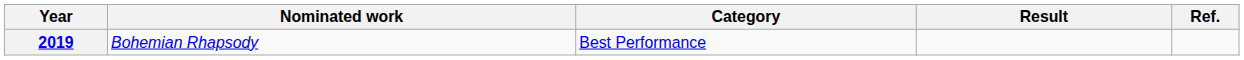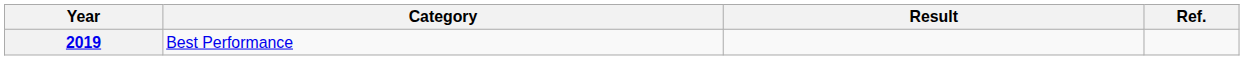- column: (342, 17)
